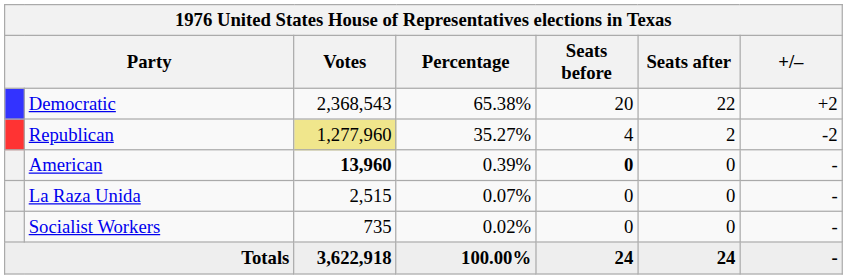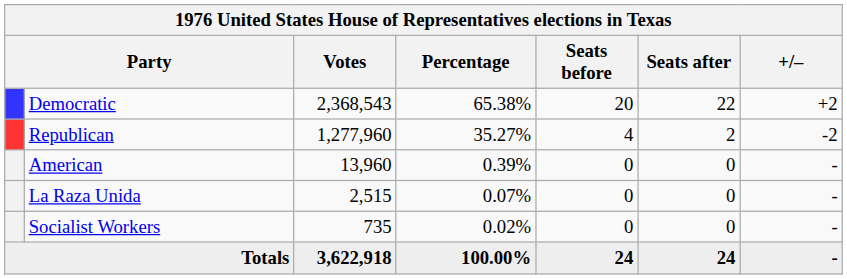(354, 134) khaki background -> (354, 134) no background
(366, 165) bold -> (366, 165) normal
(629, 165) bold -> (629, 165) normal
